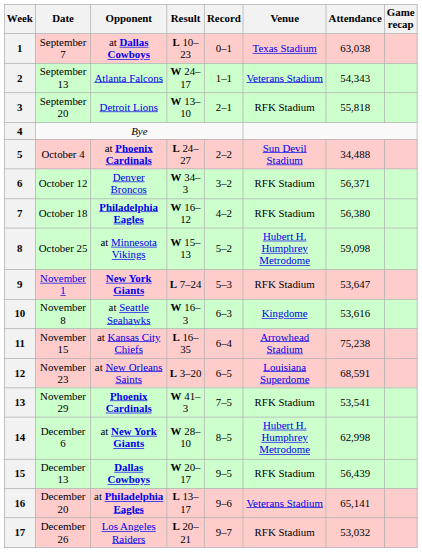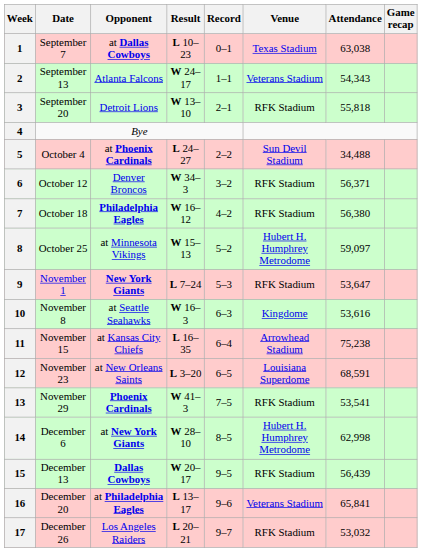(355, 249) 59,098 -> (355, 249) 59,097
(355, 503) 65,141 -> (355, 503) 65,841
